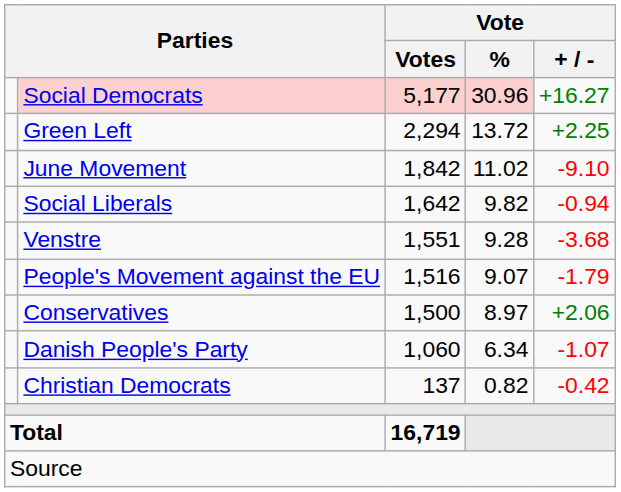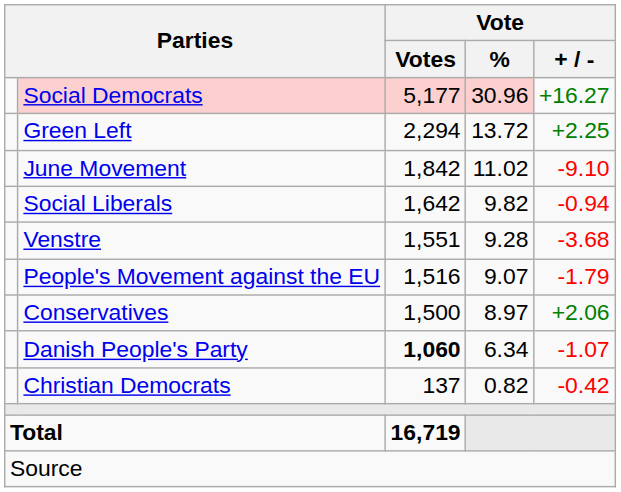(432, 349) normal -> (432, 349) bold
